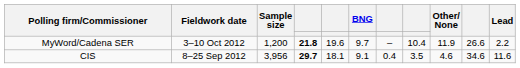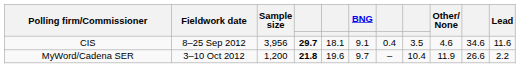rows swapped: (88, 43) <-> (88, 57)
